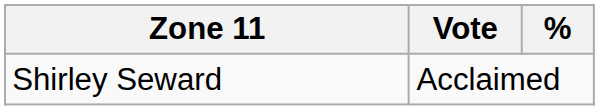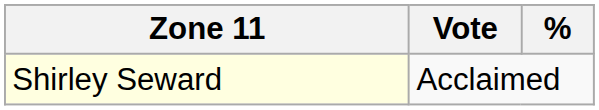(117, 78) no background -> (117, 78) lightyellow background
